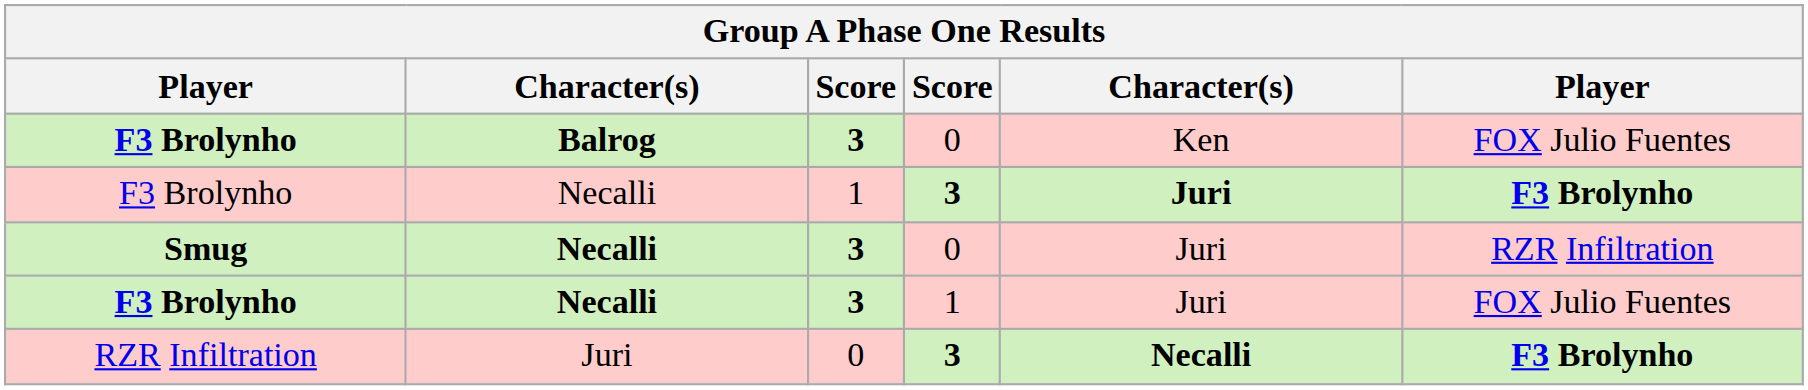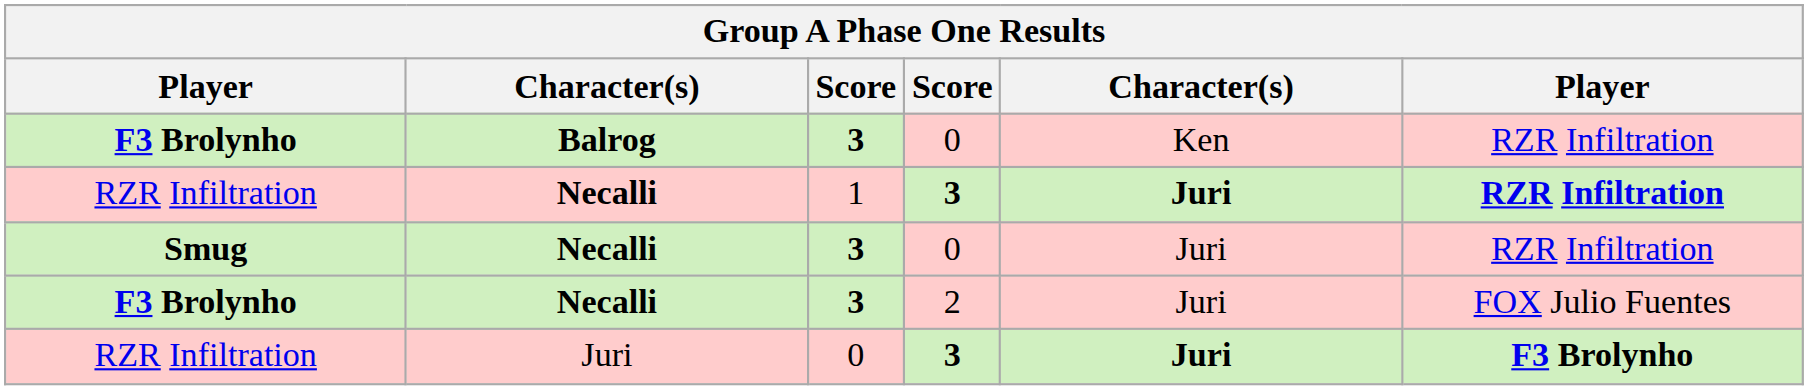(1602, 139) FOX Julio Fuentes -> (1602, 139) RZR Infiltration
(206, 193) F3 Brolynho -> (206, 193) RZR Infiltration
(607, 193) normal -> (607, 193) bold
(1602, 193) F3 Brolynho -> (1602, 193) RZR Infiltration
(952, 301) 1 -> (952, 301) 2
(1201, 355) Necalli -> (1201, 355) Juri
